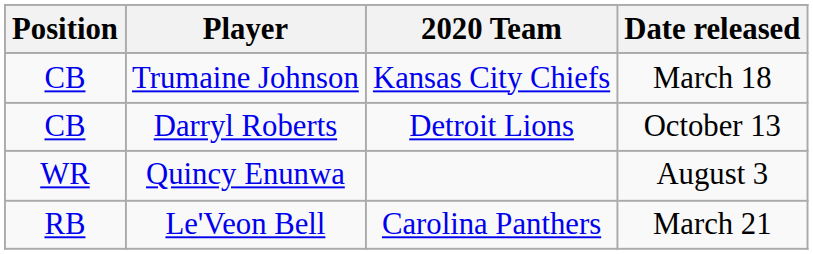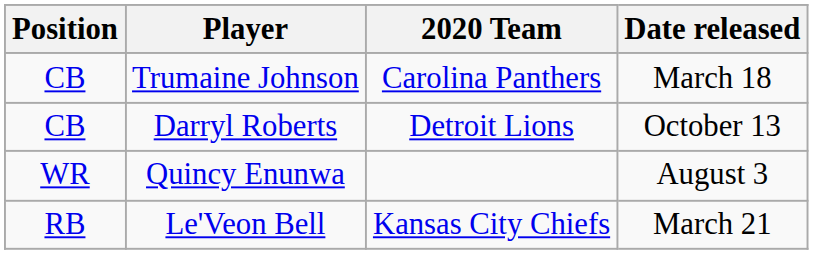(492, 77) Kansas City Chiefs -> (492, 77) Carolina Panthers
(492, 223) Carolina Panthers -> (492, 223) Kansas City Chiefs
